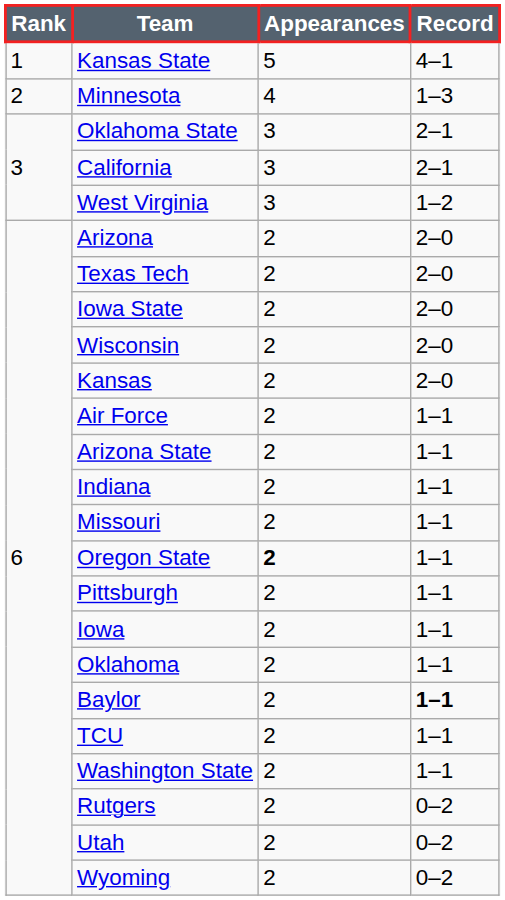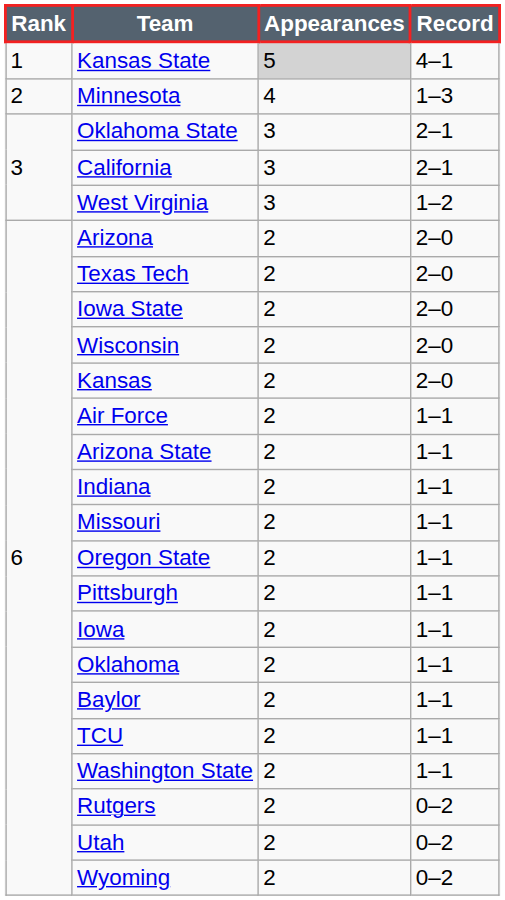(270, 60) no background -> (270, 60) lightgrey background
(270, 557) bold -> (270, 557) normal
(434, 700) bold -> (434, 700) normal
